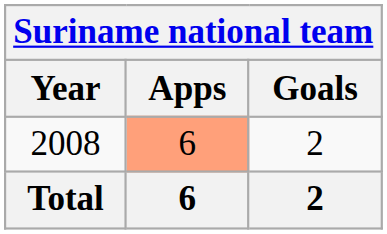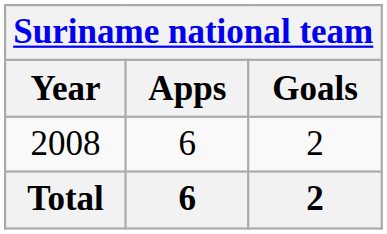(187, 143) lightsalmon background -> (187, 143) no background
